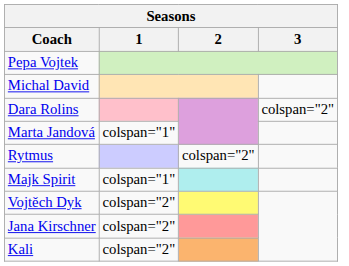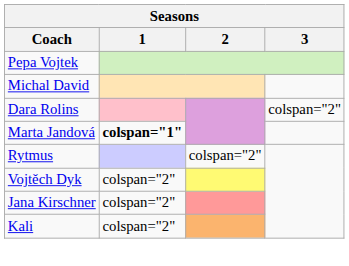(139, 132) normal -> (142, 132) bold
- row: (42, 179)
